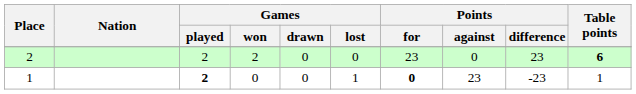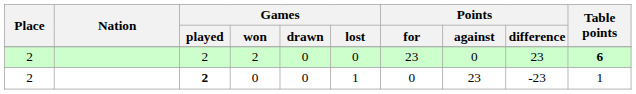(29, 78) 1 -> (29, 78) 2
(412, 78) bold -> (412, 78) normal
